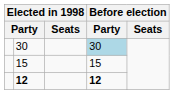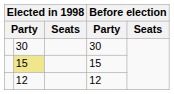(95, 47) lightblue background -> (95, 47) no background
(22, 64) no background -> (22, 64) khaki background
(22, 81) bold -> (22, 81) normal
(95, 81) bold -> (95, 81) normal
